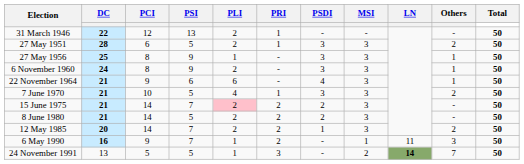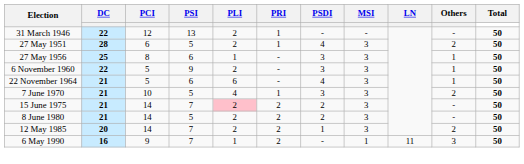(322, 45) 3 -> (322, 45) 4
(191, 57) 9 -> (191, 57) 6
(104, 69) 24 -> (104, 69) 22
(147, 69) 8 -> (147, 69) 5
(147, 81) 9 -> (147, 81) 5
- row: (43, 153)
